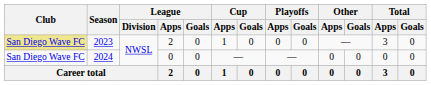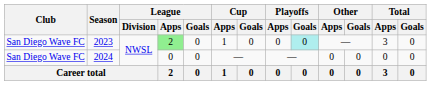(46, 42) khaki background -> (46, 42) no background
(171, 42) no background -> (171, 42) lightgreen background
(305, 42) no background -> (305, 42) paleturquoise background
